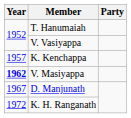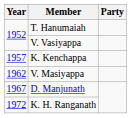(16, 74) bold -> (16, 74) normal
